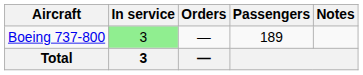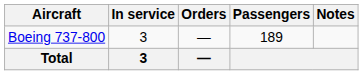(143, 37) lightgreen background -> (143, 37) no background
